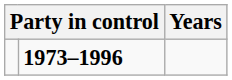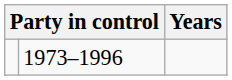(73, 57) bold -> (73, 57) normal
